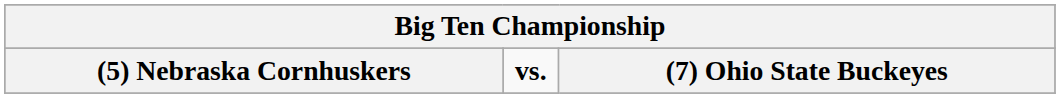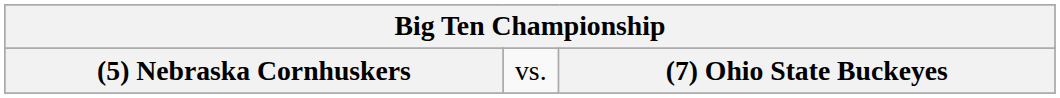(531, 70) bold -> (531, 70) normal
